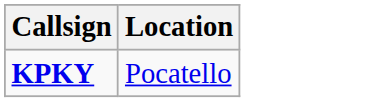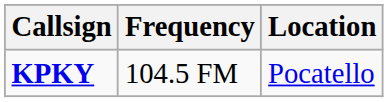+ column: (190, 27)
